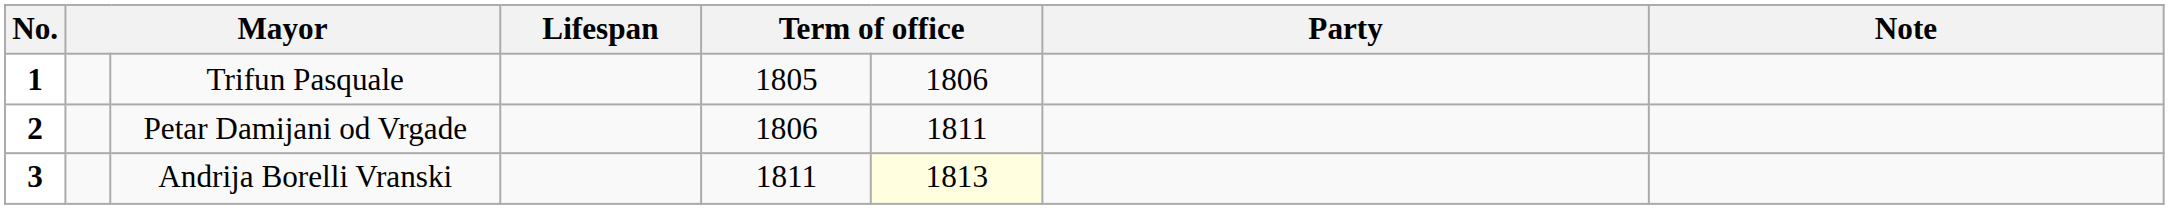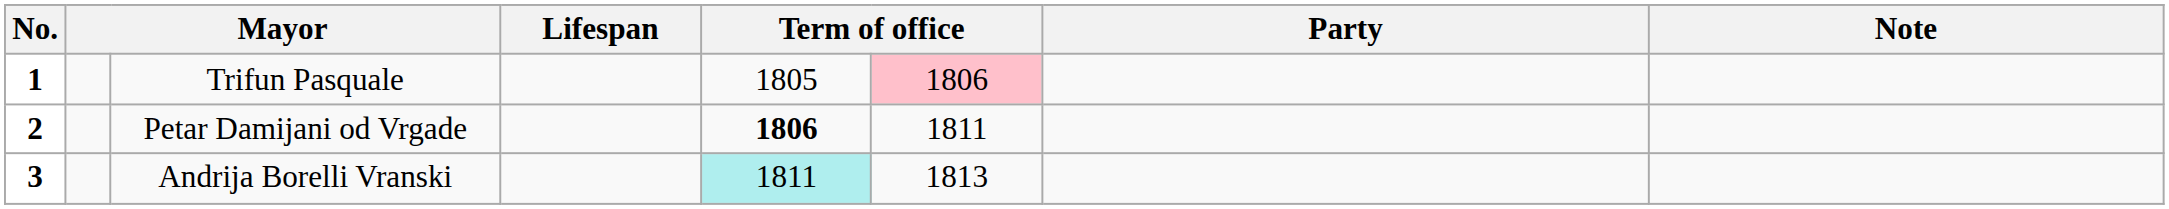(957, 78) no background -> (957, 78) pink background
(786, 128) normal -> (786, 128) bold
(786, 177) no background -> (786, 177) paleturquoise background
(957, 177) lightyellow background -> (957, 177) no background
